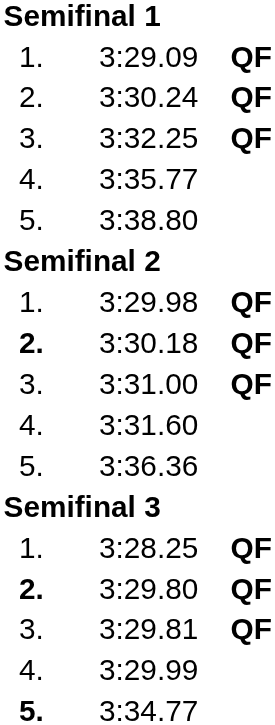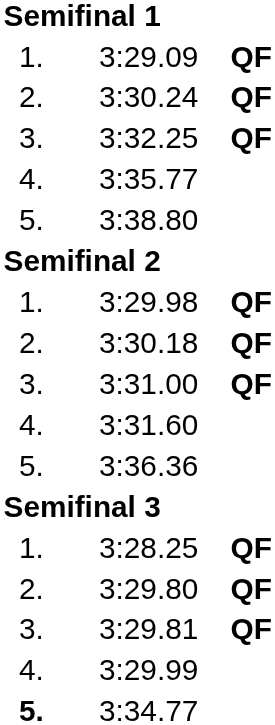(31, 343) bold -> (31, 343) normal
(31, 588) bold -> (31, 588) normal
